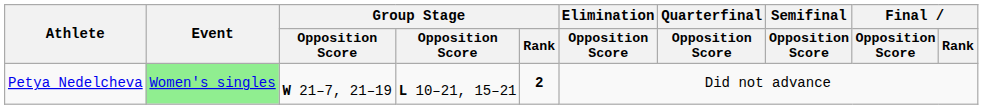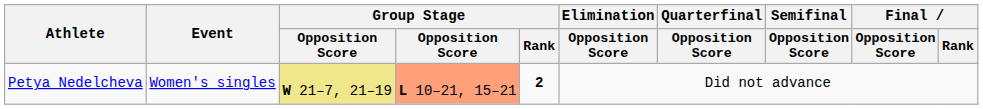(213, 83) lightgreen background -> (213, 83) no background
(337, 92) no background -> (337, 92) khaki background
(458, 92) no background -> (458, 92) lightsalmon background
